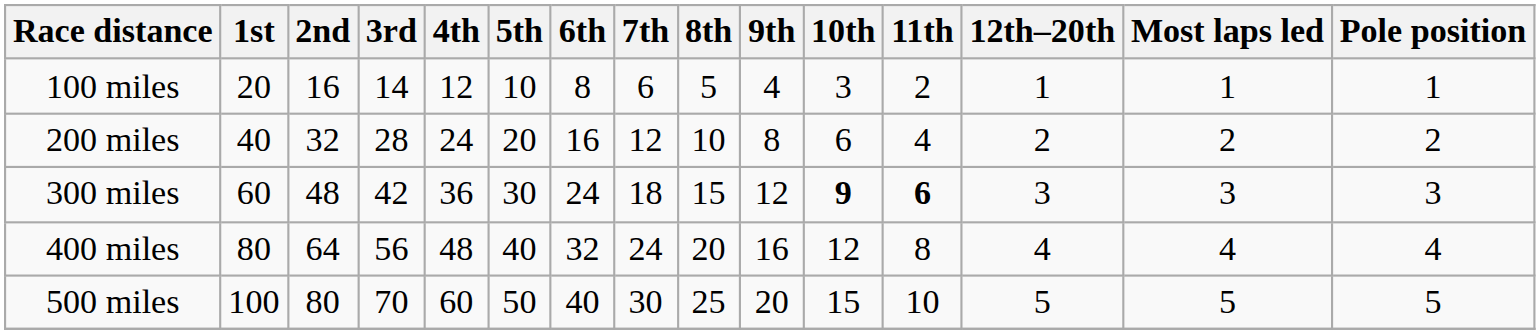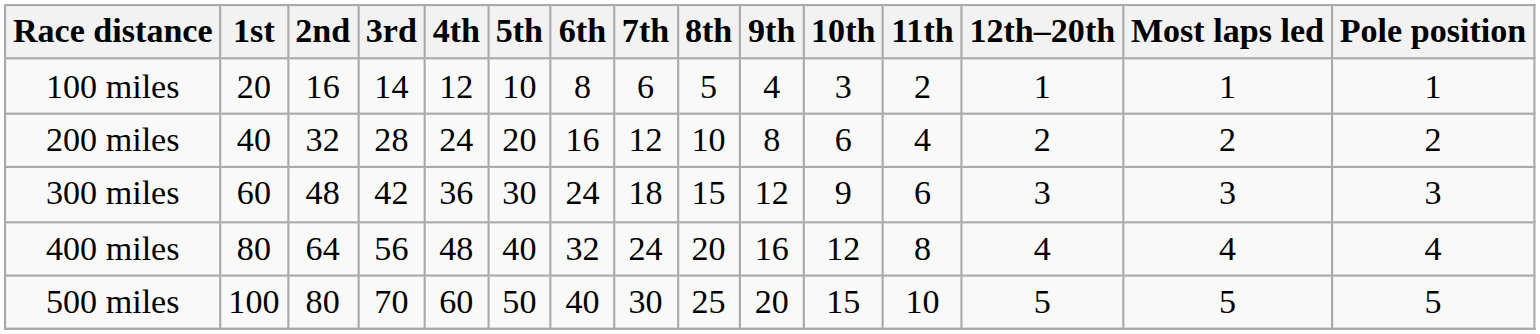(843, 193) bold -> (843, 193) normal
(922, 193) bold -> (922, 193) normal
